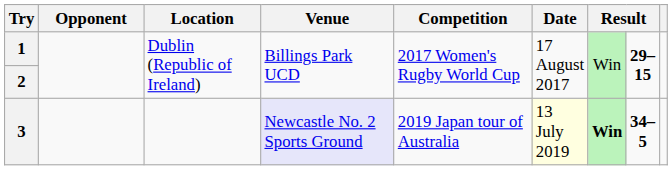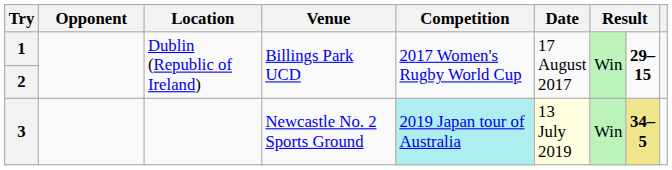(320, 132) lavender background -> (321, 132) no background
(460, 132) no background -> (462, 132) paleturquoise background
(607, 132) bold -> (608, 132) normal
(643, 132) no background -> (643, 132) khaki background
